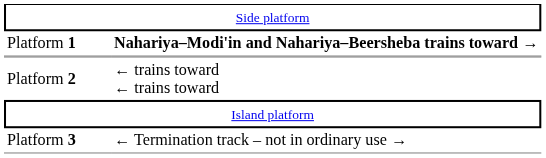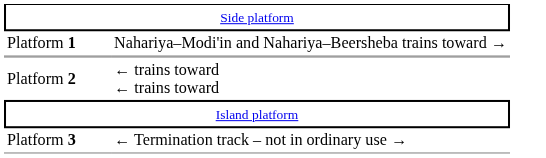(326, 43) bold -> (311, 43) normal
